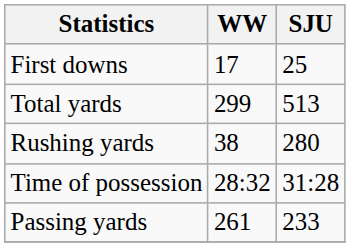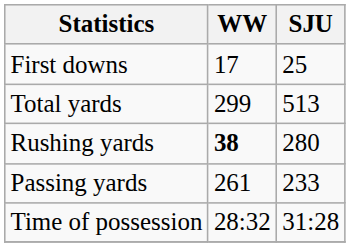(226, 143) normal -> (226, 143) bold
rows swapped: (79, 222) <-> (106, 182)
